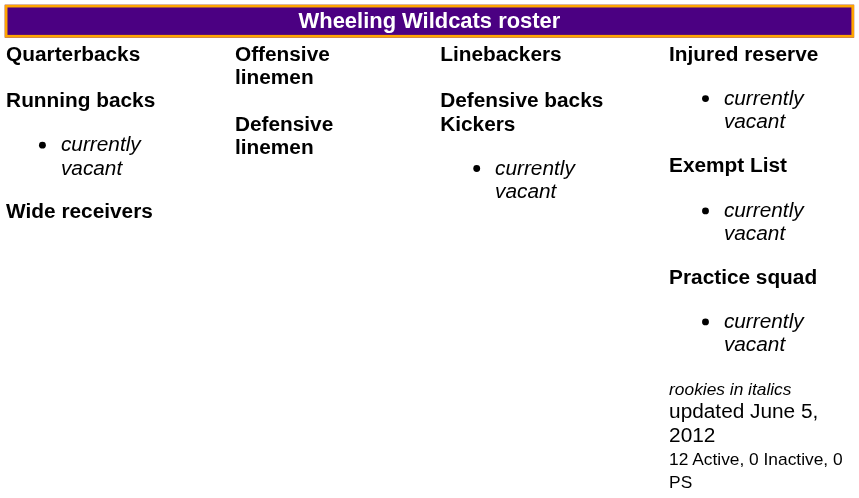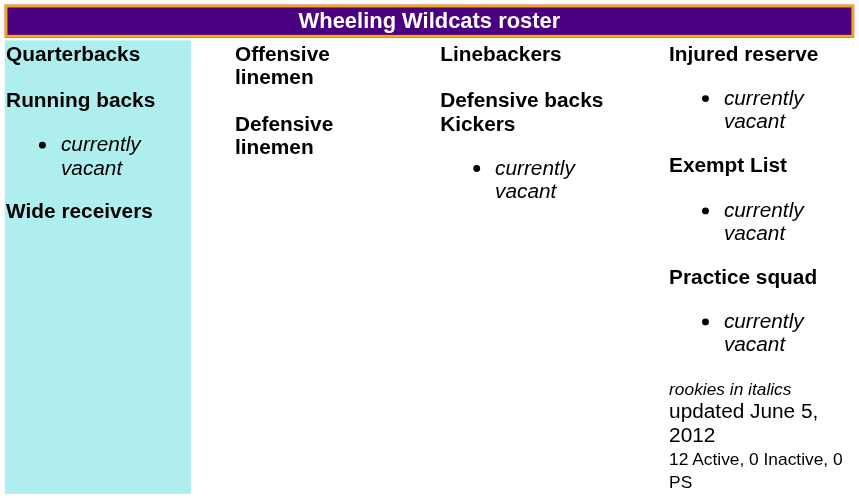(98, 132) no background -> (98, 132) paleturquoise background
